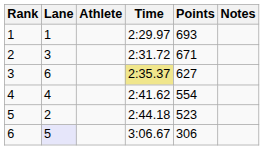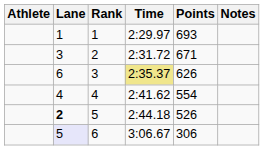columns swapped: (23, 14) <-> (101, 14)
(187, 74) 627 -> (187, 74) 626
(48, 114) normal -> (59, 114) bold
(187, 114) 523 -> (187, 114) 526
